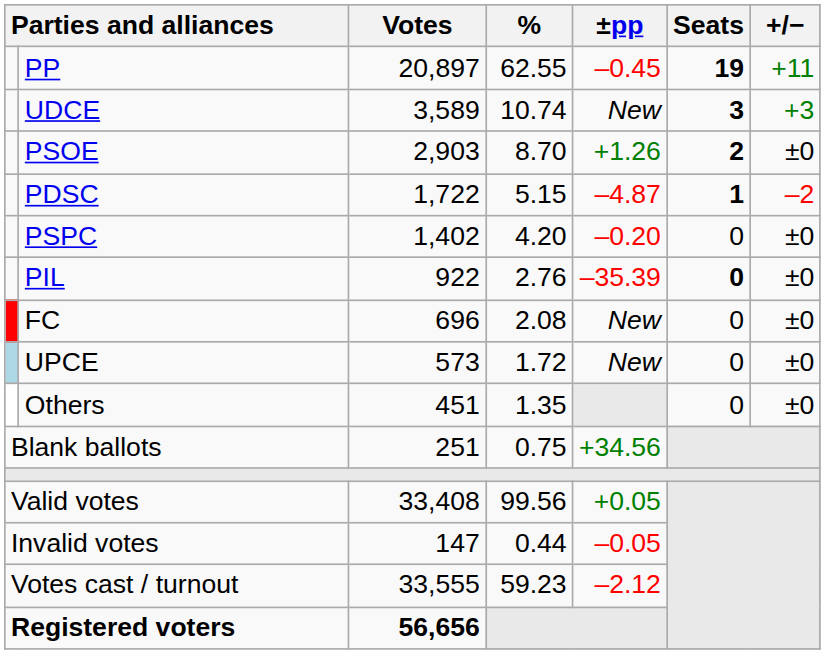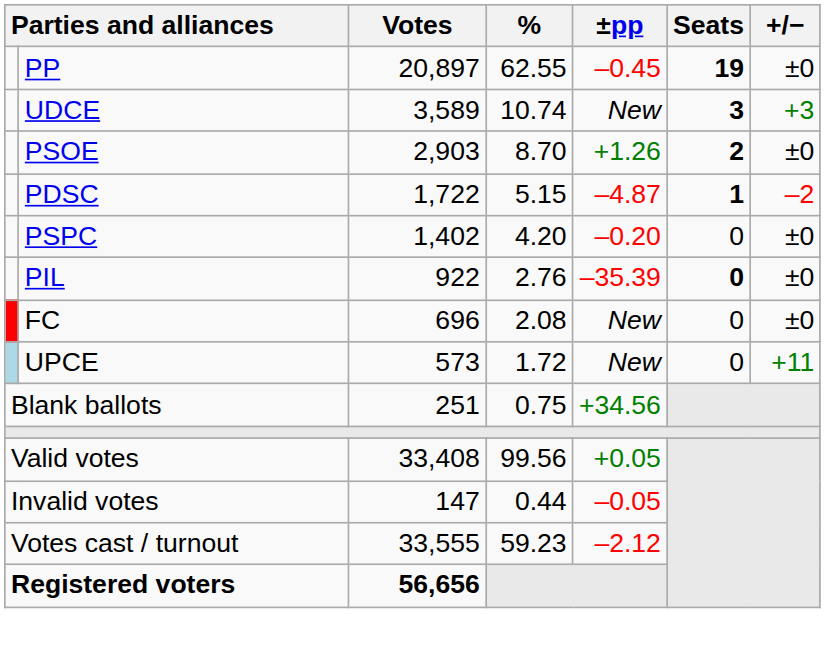(793, 67) +11 -> (800, 67) ±0
(800, 362) ±0 -> (793, 362) +11
- row: (65, 404)
